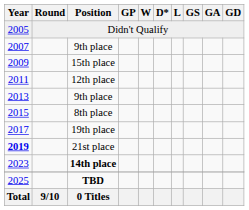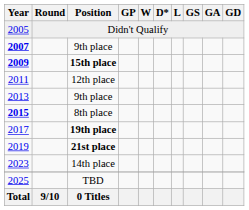(18, 46) normal -> (18, 46) bold
(18, 63) normal -> (18, 63) bold
(93, 63) normal -> (93, 63) bold
(18, 113) normal -> (18, 113) bold
(93, 130) normal -> (93, 130) bold
(18, 146) bold -> (18, 146) normal
(93, 146) normal -> (93, 146) bold
(93, 163) bold -> (93, 163) normal
(93, 180) bold -> (93, 180) normal
